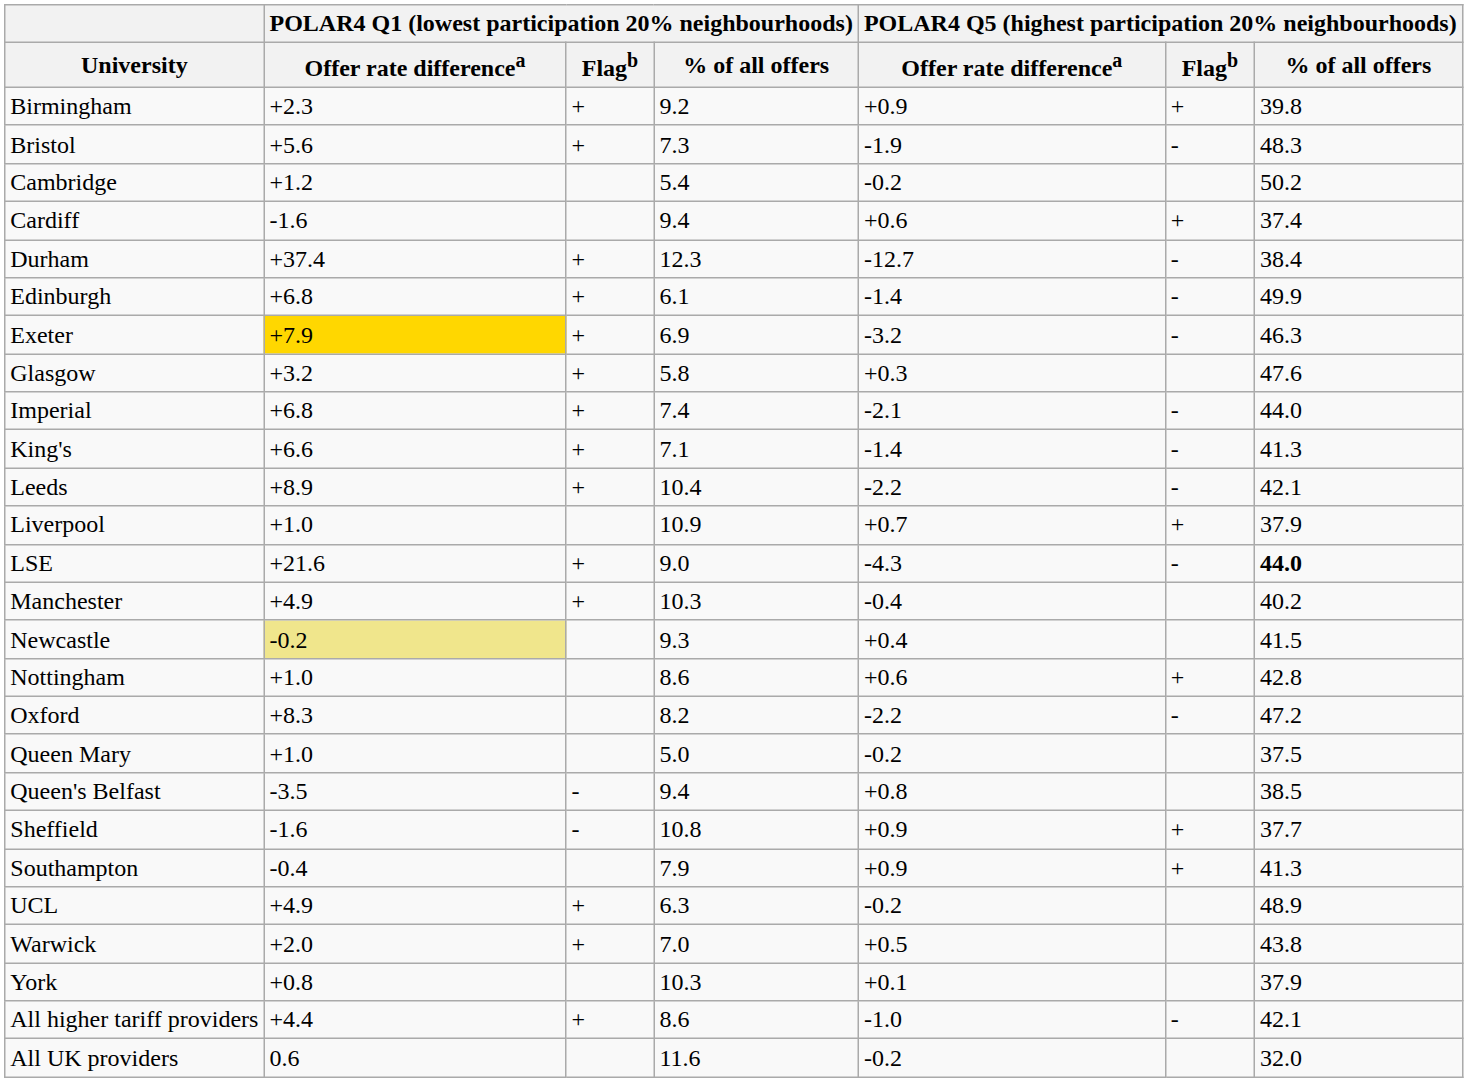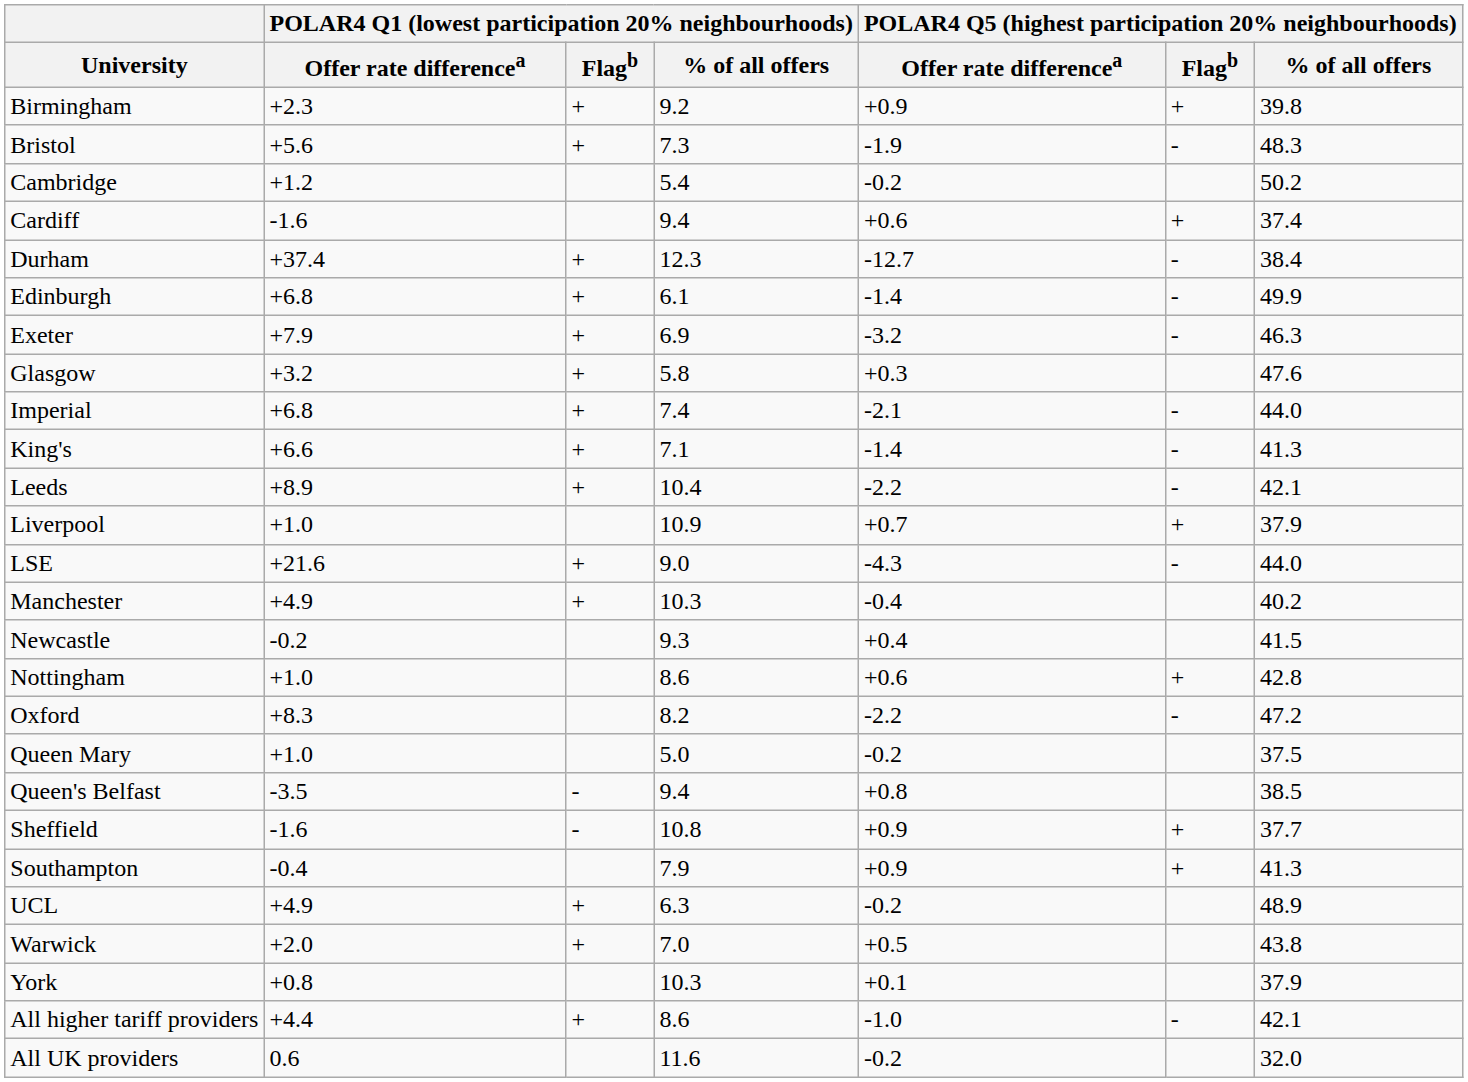(291, 334) gold background -> (291, 334) no background
(1281, 562) bold -> (1281, 562) normal
(288, 639) khaki background -> (288, 639) no background
